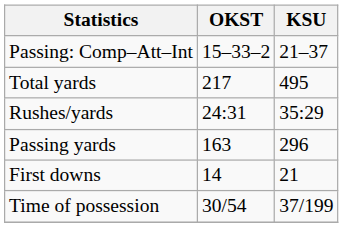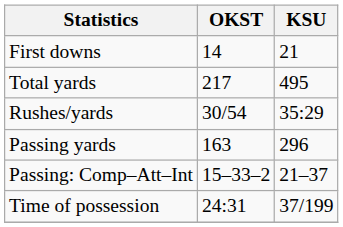rows swapped: (55, 175) <-> (101, 51)
(224, 113) 24:31 -> (224, 113) 30/54
(224, 206) 30/54 -> (224, 206) 24:31
